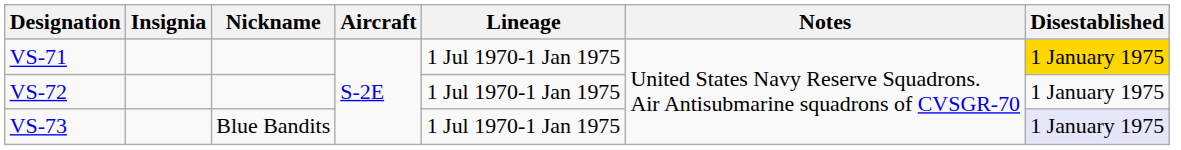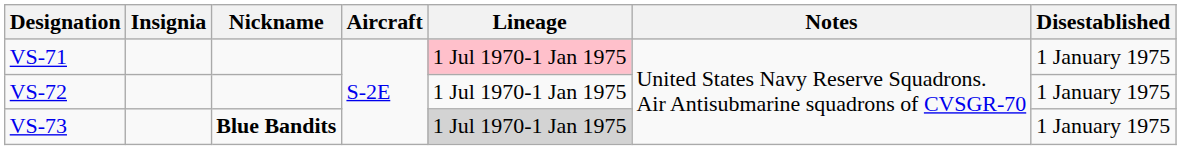(523, 56) no background -> (530, 56) pink background
(1097, 56) gold background -> (1103, 56) no background
(273, 126) normal -> (276, 126) bold
(523, 126) no background -> (530, 126) lightgrey background
(1097, 126) lavender background -> (1103, 126) no background
